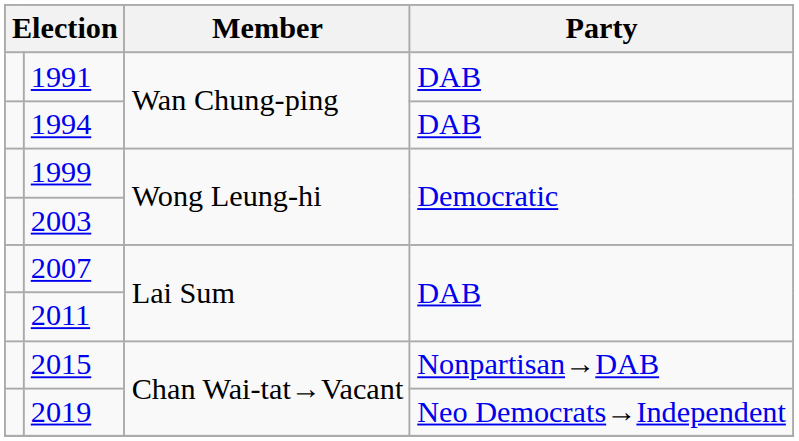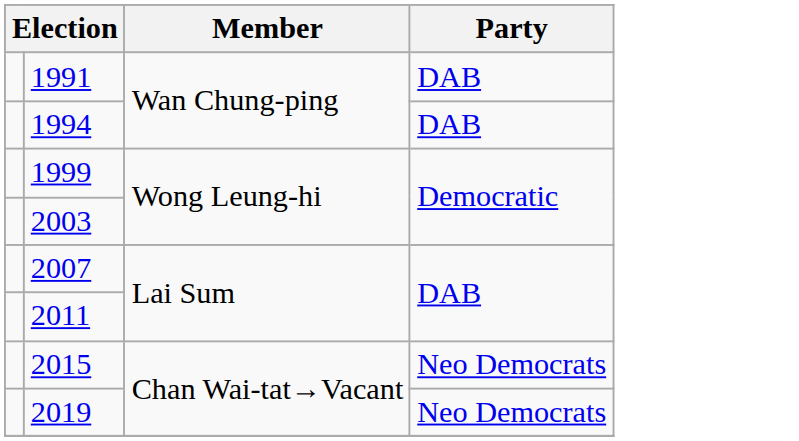(538, 364) Nonpartisan→DAB -> (512, 364) Neo Democrats
(602, 412) Neo Democrats→Independent -> (512, 412) Neo Democrats
